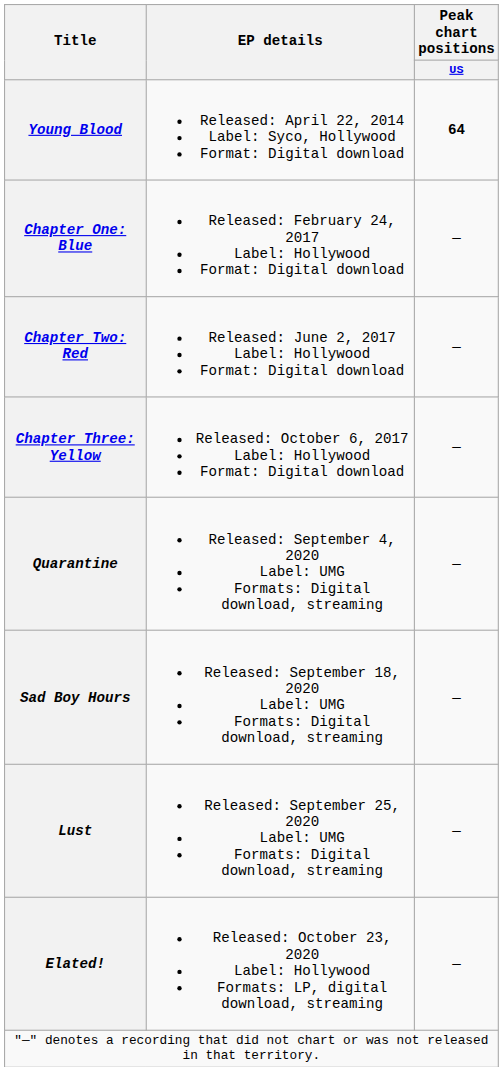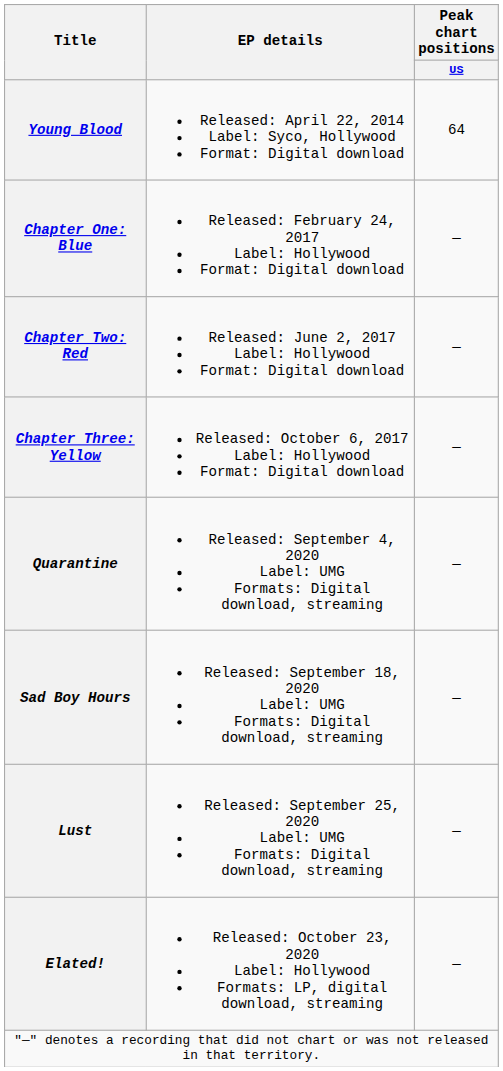(456, 129) bold -> (456, 129) normal
